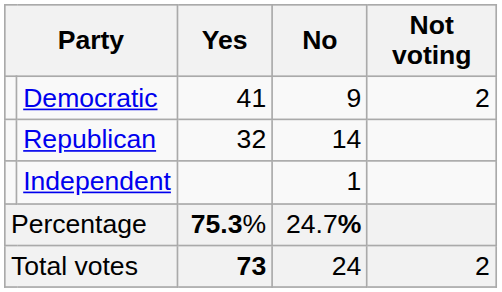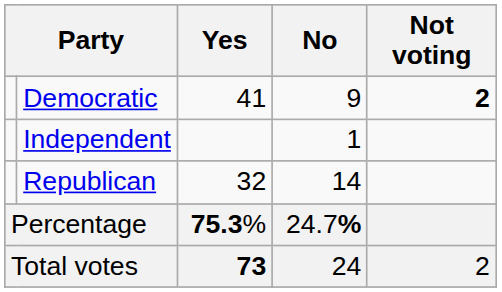(482, 97) normal -> (482, 97) bold
rows swapped: (90, 139) <-> (97, 181)
